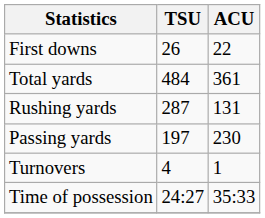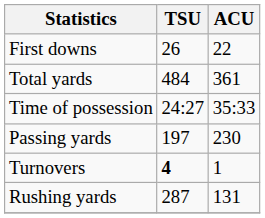rows swapped: (63, 108) <-> (81, 197)
(166, 167) normal -> (166, 167) bold
